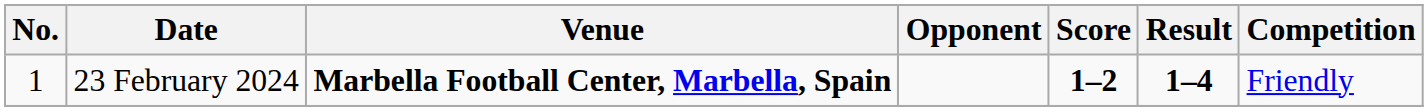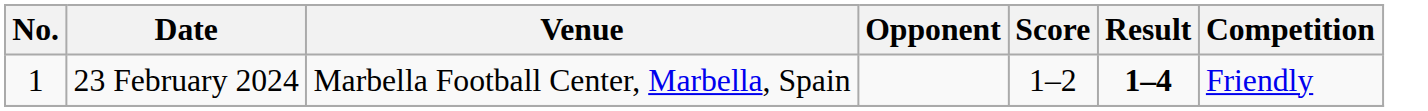(602, 79) bold -> (582, 79) normal
(1094, 79) bold -> (1053, 79) normal
